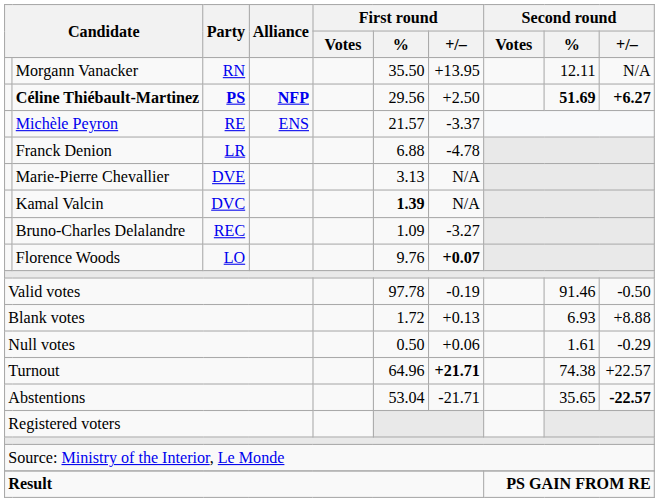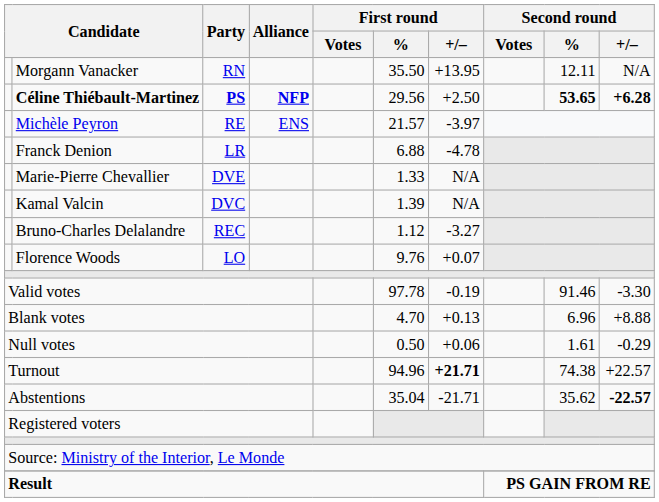(577, 97) 51.69 -> (577, 97) 53.65
(632, 97) +6.27 -> (632, 97) +6.28
(463, 124) -3.37 -> (463, 124) -3.97
(411, 177) 3.13 -> (411, 177) 1.33
(411, 203) bold -> (411, 203) normal
(411, 230) 1.09 -> (411, 230) 1.12
(461, 257) bold -> (461, 257) normal
(634, 291) -0.50 -> (634, 291) -3.30
(411, 317) 1.72 -> (411, 317) 4.70
(581, 317) 6.93 -> (581, 317) 6.96
(407, 370) 64.96 -> (407, 370) 94.96
(407, 397) 53.04 -> (407, 397) 35.04
(577, 397) 35.65 -> (577, 397) 35.62
